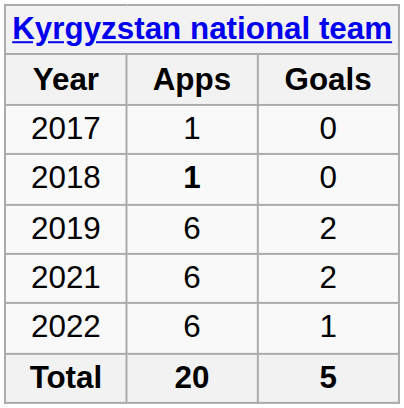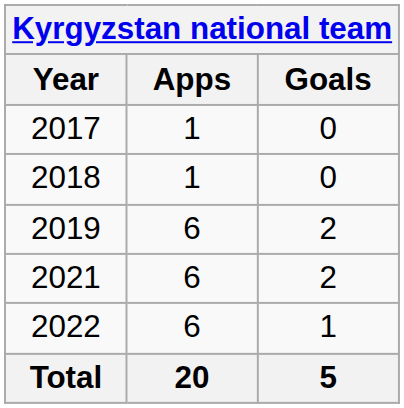(192, 178) bold -> (192, 178) normal
